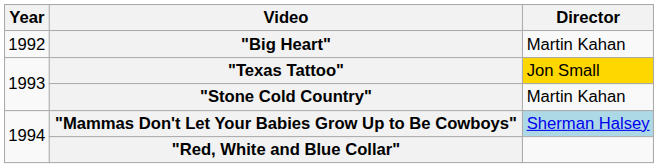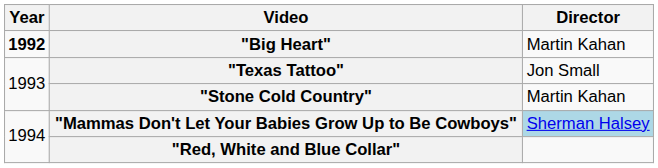(27, 44) normal -> (27, 44) bold
(563, 70) gold background -> (563, 70) no background
